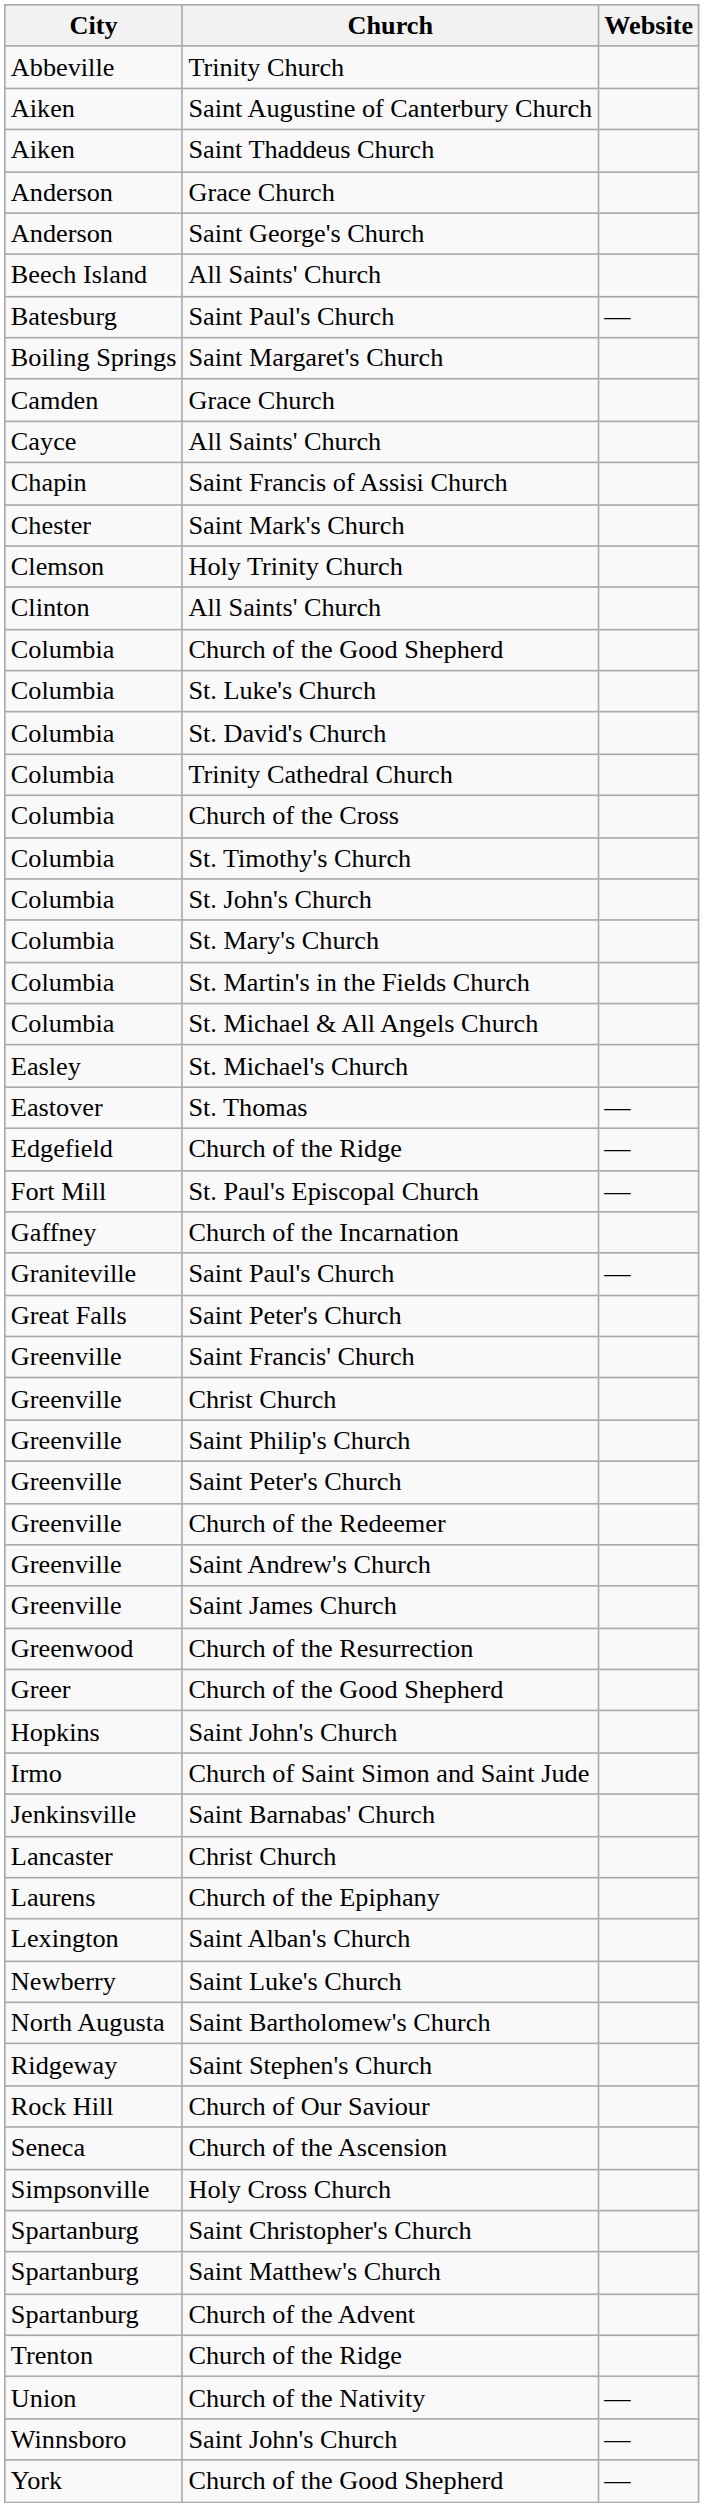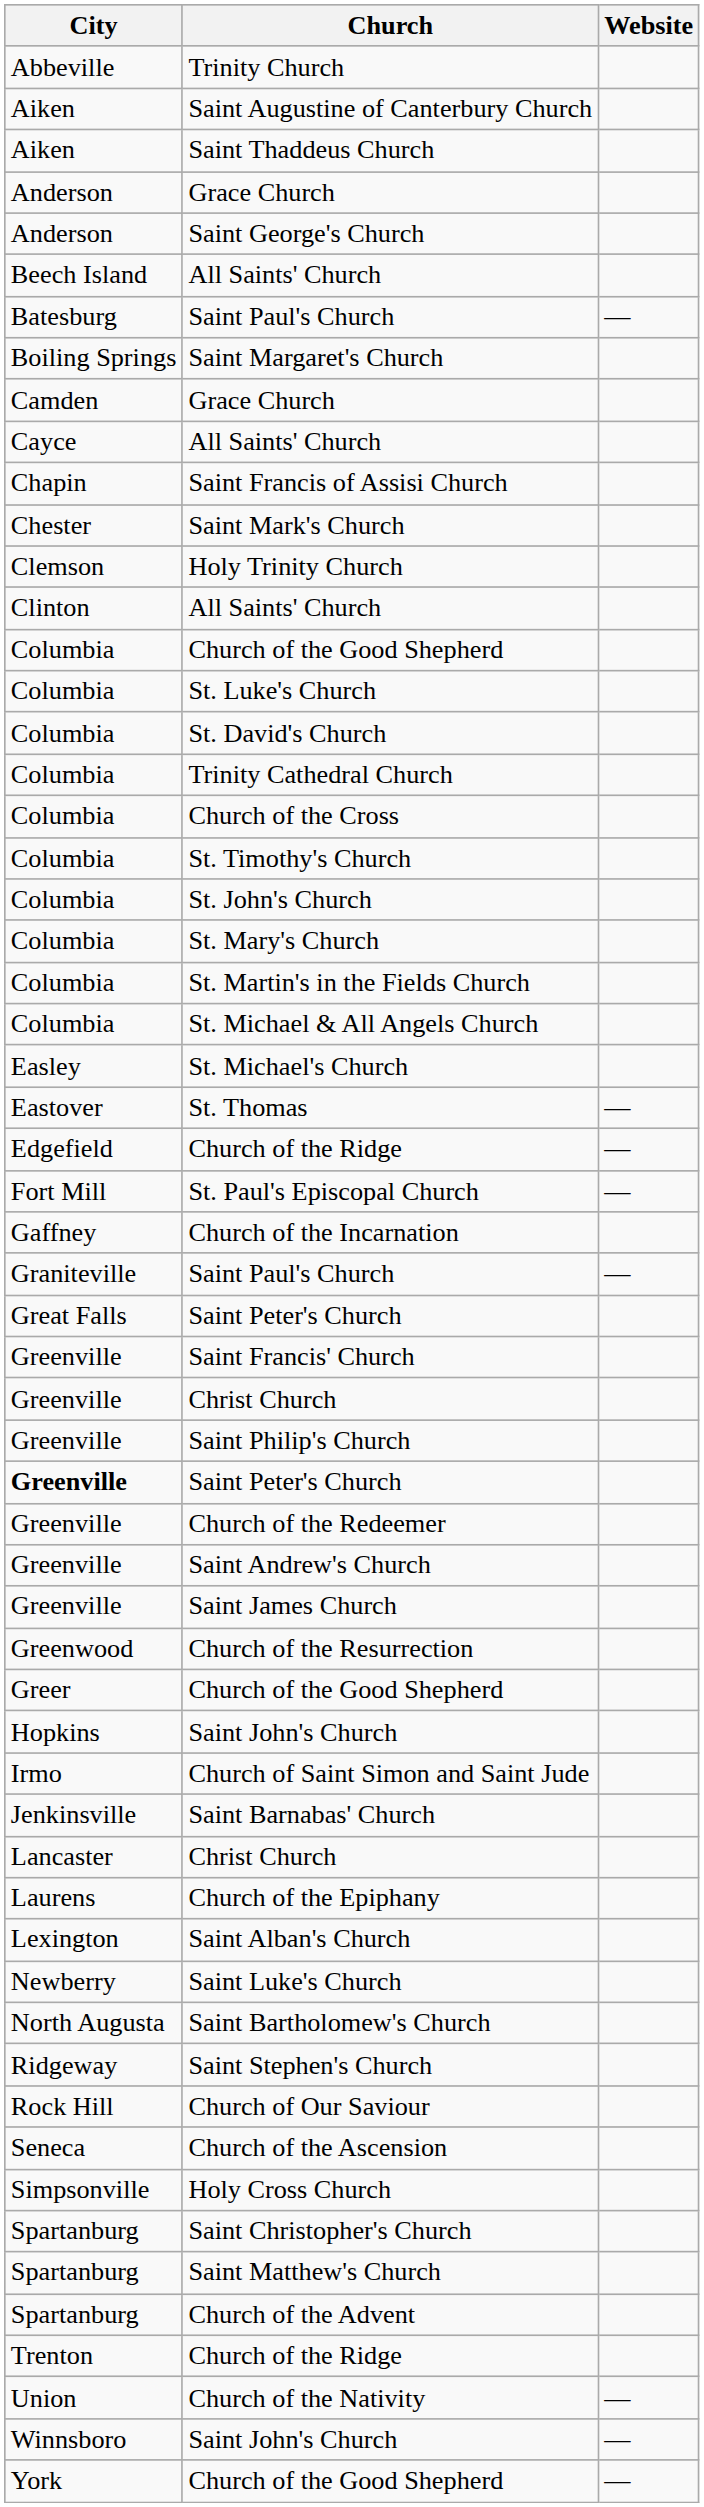(66, 1481) normal -> (69, 1481) bold
